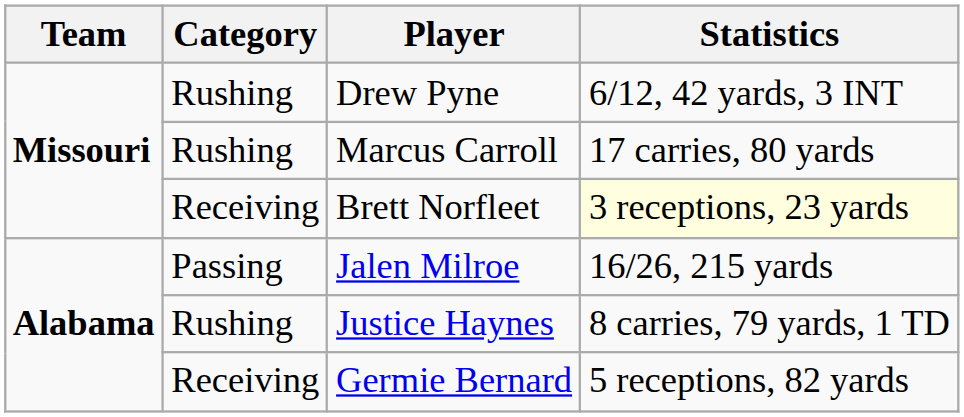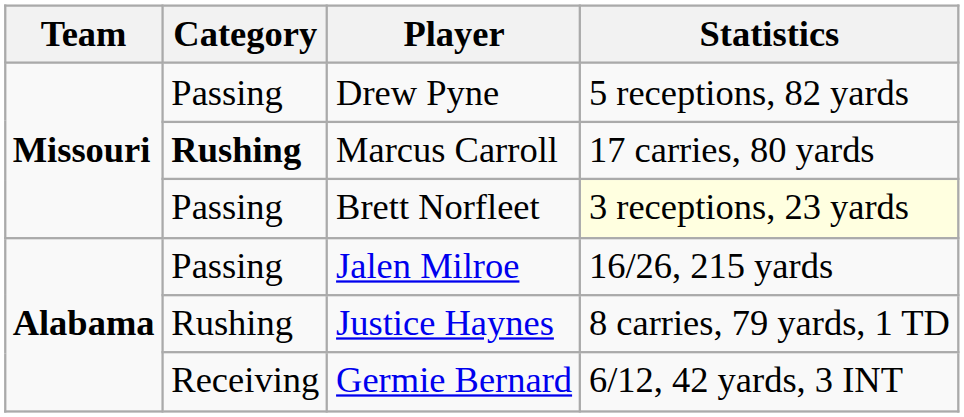(232, 91) Rushing -> (227, 91) Passing
(746, 91) 6/12, 42 yards, 3 INT -> (749, 91) 5 receptions, 82 yards
(232, 149) normal -> (236, 149) bold
(245, 207) Receiving -> (227, 207) Passing
(749, 381) 5 receptions, 82 yards -> (746, 381) 6/12, 42 yards, 3 INT
